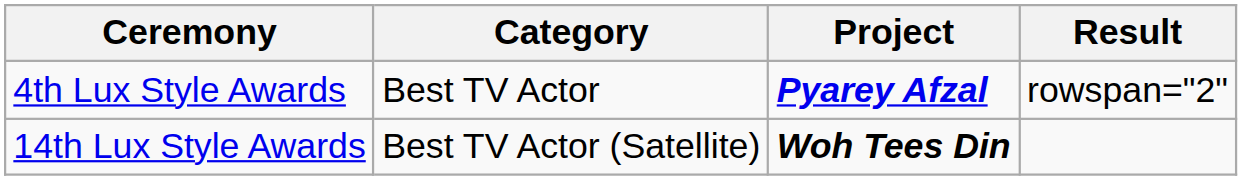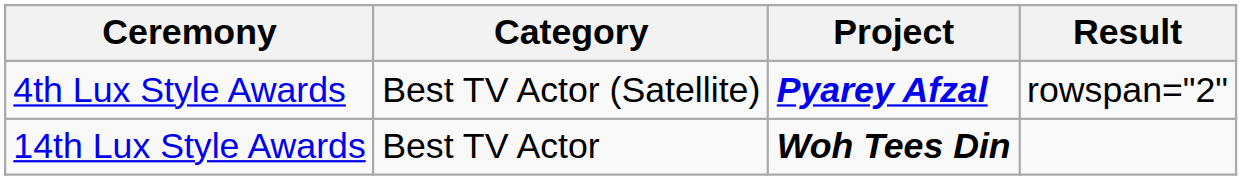(491, 89) Best TV Actor -> (571, 89) Best TV Actor (Satellite)
(571, 145) Best TV Actor (Satellite) -> (491, 145) Best TV Actor
